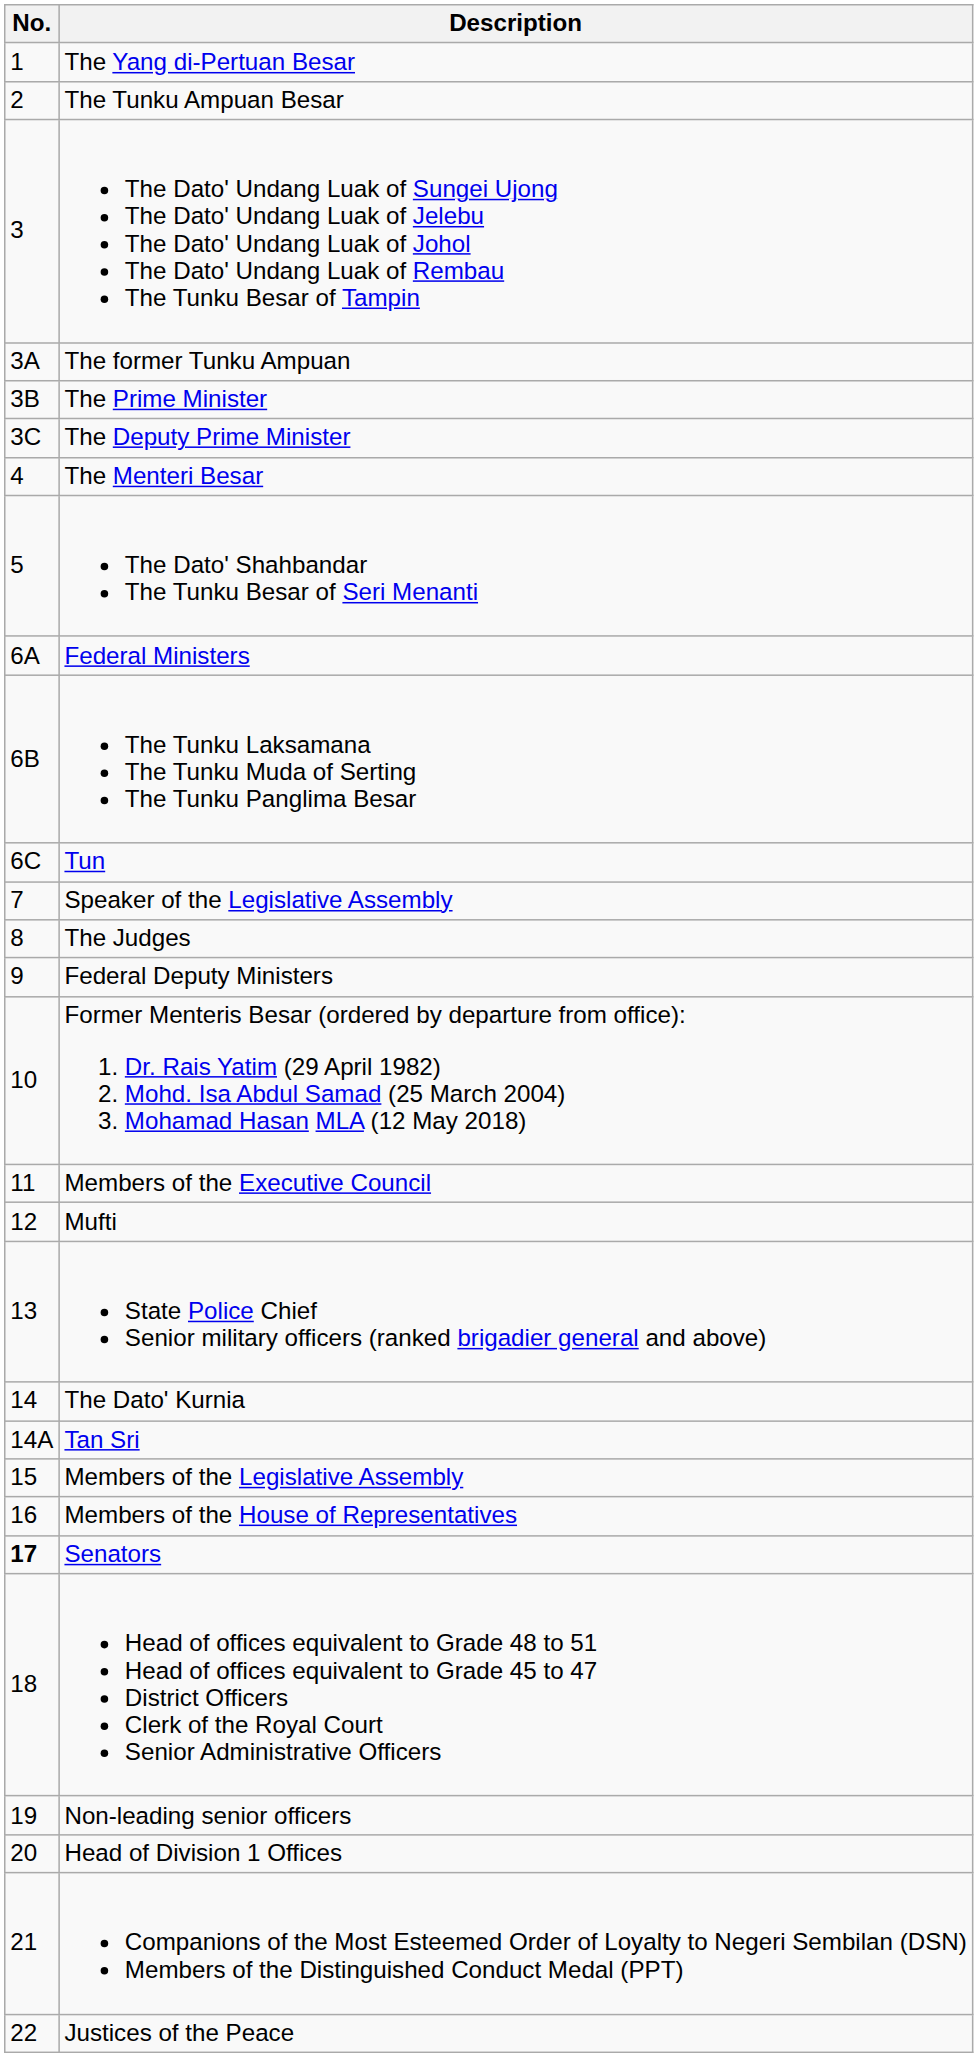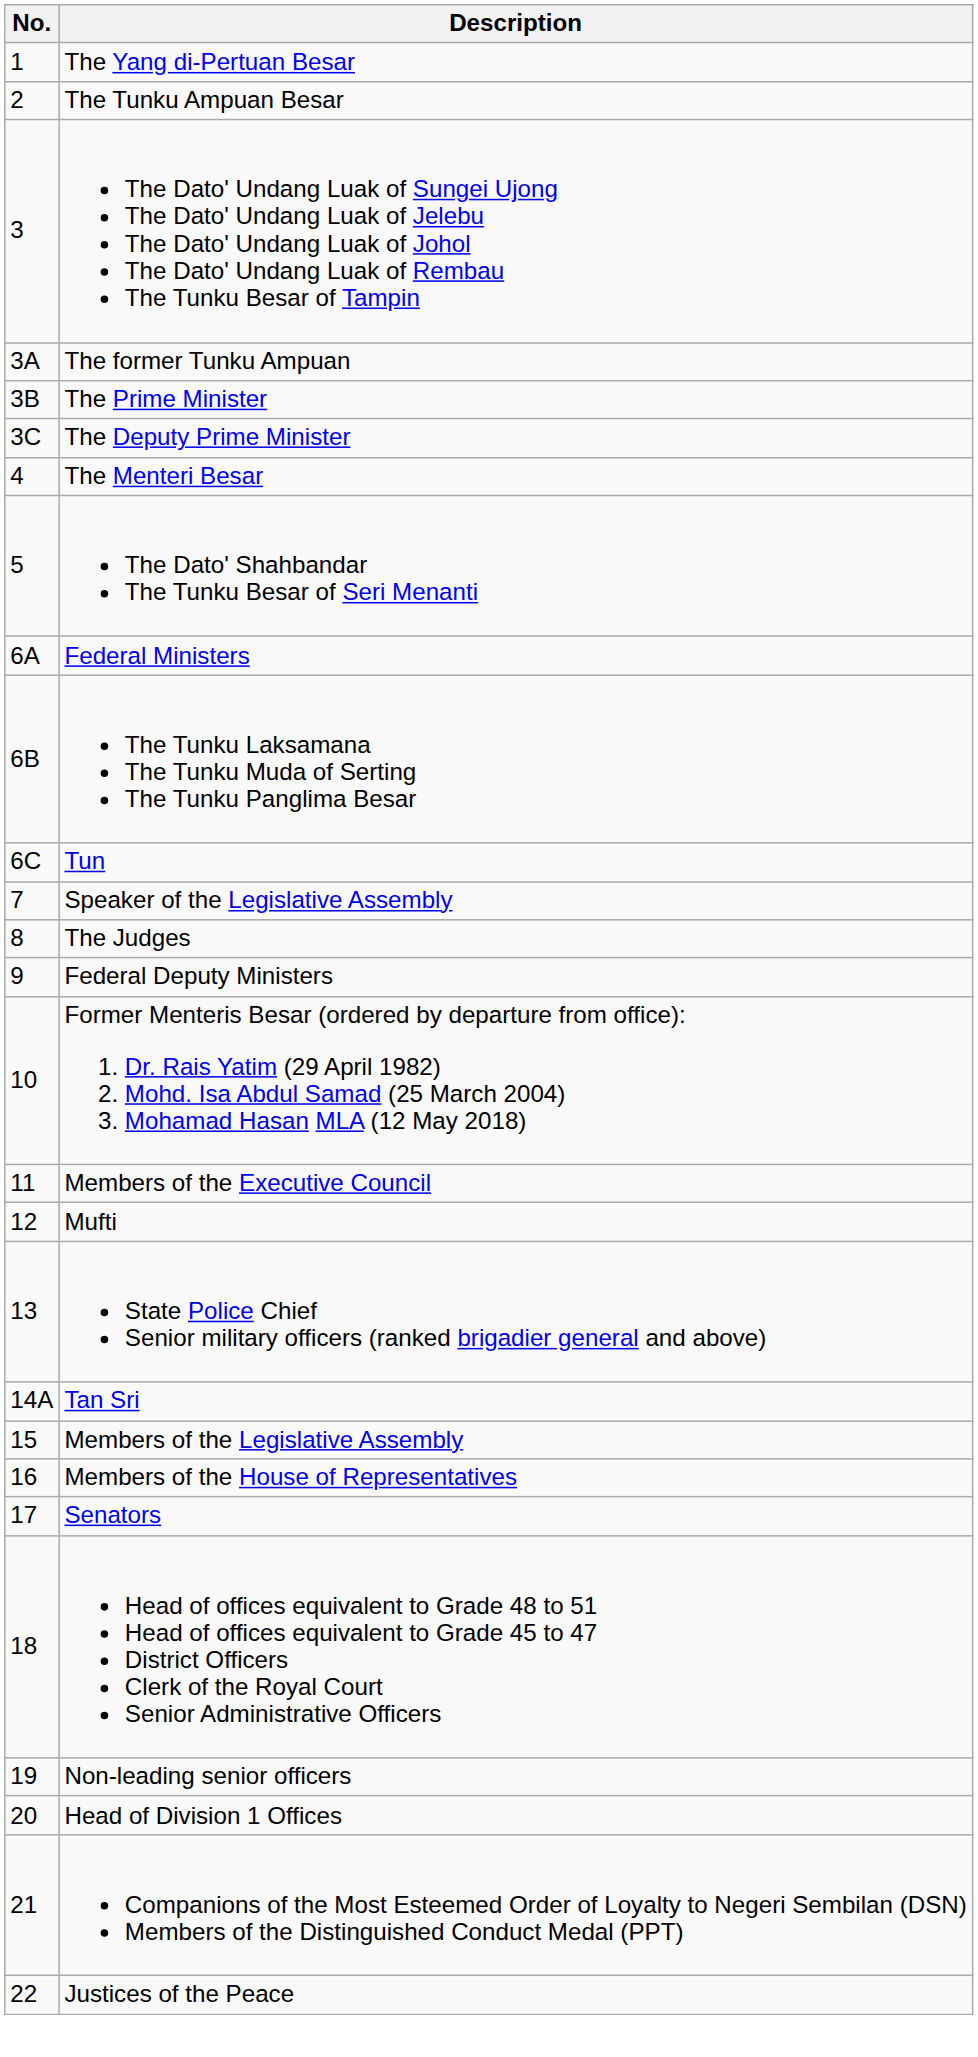- row: (155, 1400)
(24, 1554) bold -> (24, 1515) normal
